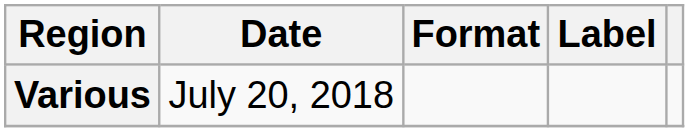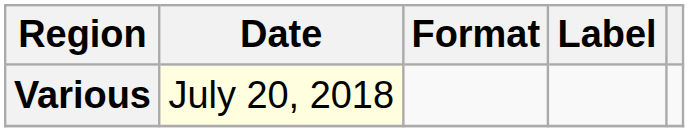(281, 94) no background -> (281, 94) lightyellow background
